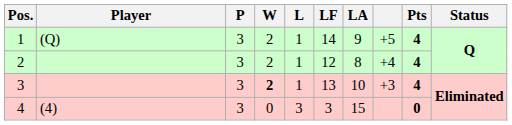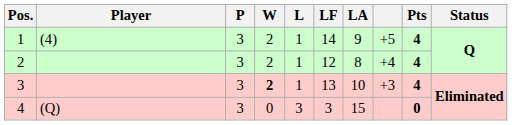(50, 39) (Q) -> (48, 39) (4)
(48, 108) (4) -> (50, 108) (Q)
